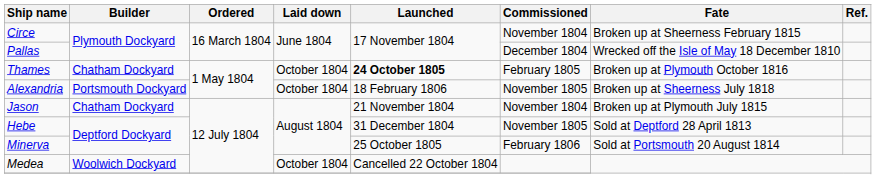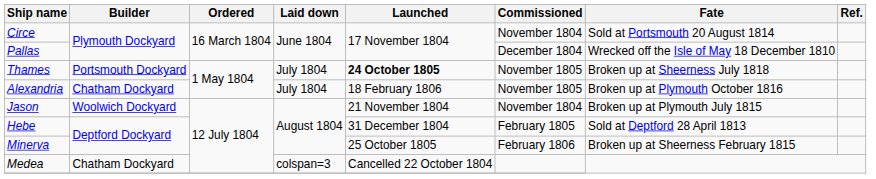(697, 32) Broken up at Sheerness February 1815 -> (681, 32) Sold at Portsmouth 20 August 1814
(123, 70) Chatham Dockyard -> (129, 70) Portsmouth Dockyard
(312, 70) October 1804 -> (302, 70) July 1804
(541, 70) February 1805 -> (540, 70) November 1805
(691, 70) Broken up at Plymouth October 1816 -> (679, 70) Broken up at Sheerness July 1818
(129, 88) Portsmouth Dockyard -> (123, 88) Chatham Dockyard
(312, 88) October 1804 -> (302, 88) July 1804
(684, 88) Broken up at Sheerness July 1818 -> (685, 88) Broken up at Plymouth October 1816
(123, 107) Chatham Dockyard -> (124, 107) Woolwich Dockyard
(545, 126) November 1805 -> (536, 126) February 1805
(686, 145) Sold at Portsmouth 20 August 1814 -> (692, 145) Broken up at Sheerness February 1815
(124, 164) Woolwich Dockyard -> (123, 164) Chatham Dockyard
(312, 164) October 1804 -> (303, 164) colspan=3
